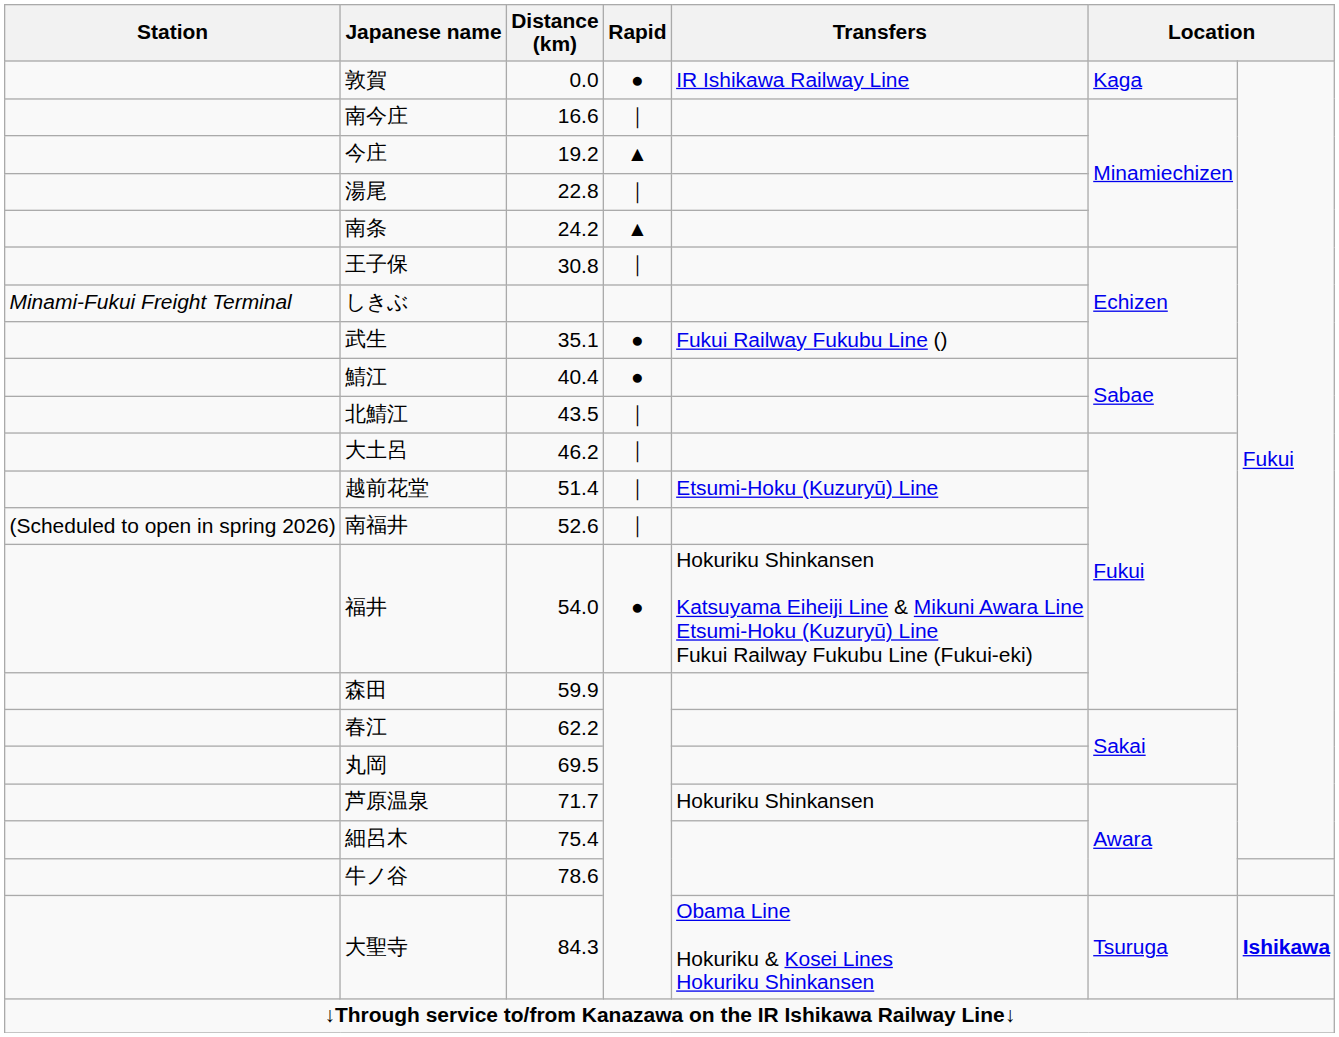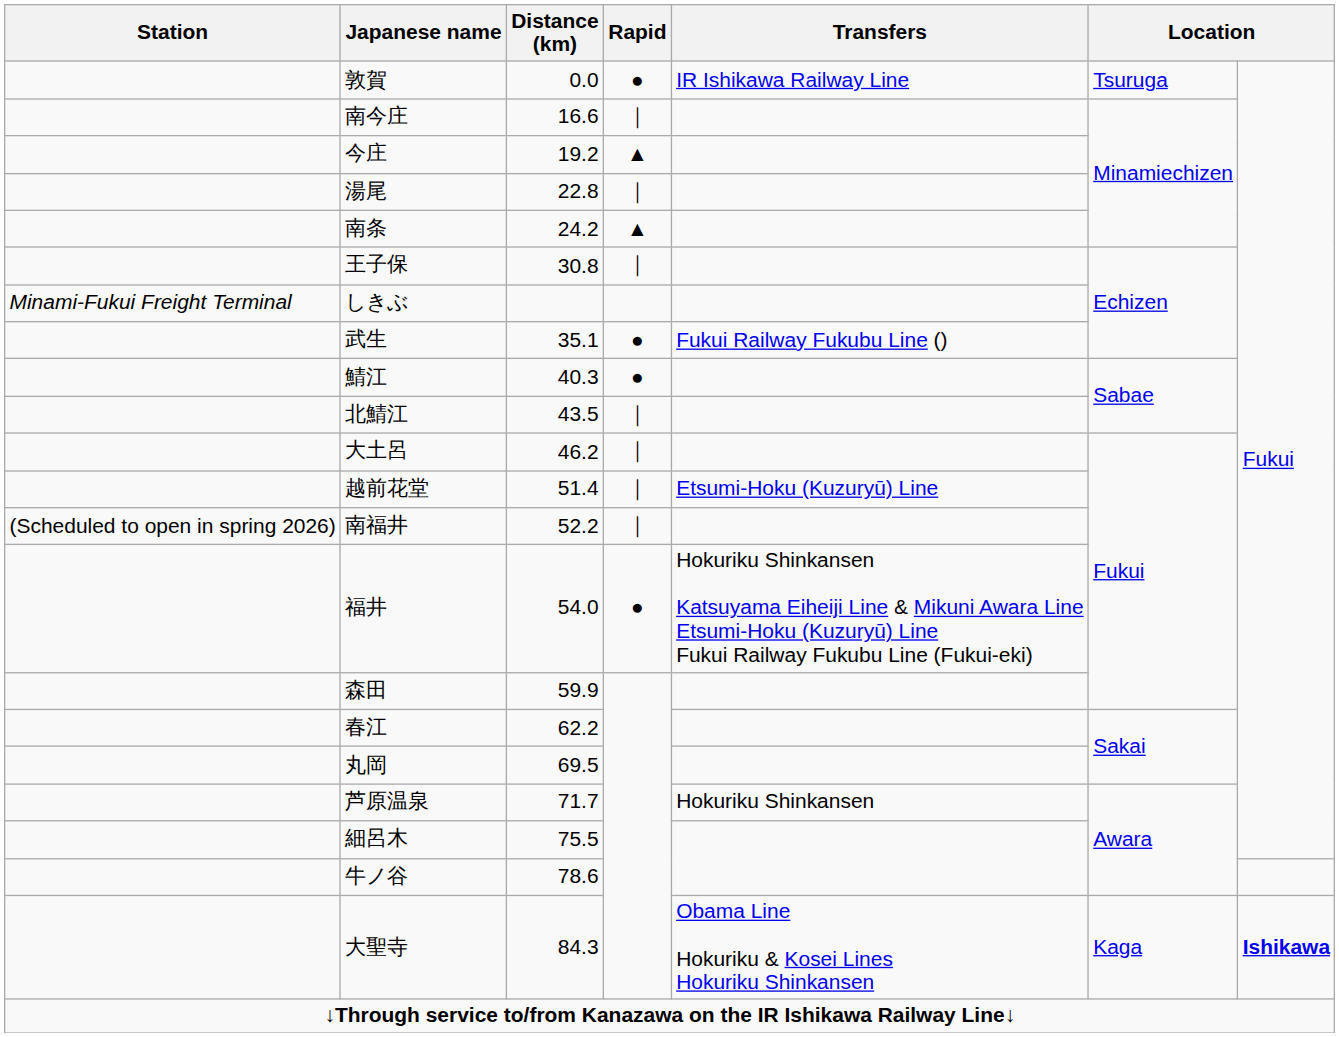(1118, 79) Kaga -> (1131, 79) Tsuruga
(578, 377) 40.4 -> (578, 377) 40.3
(578, 525) 52.6 -> (578, 525) 52.2
(578, 839) 75.4 -> (578, 839) 75.5
(1131, 947) Tsuruga -> (1118, 947) Kaga
